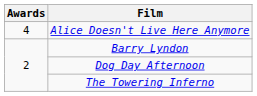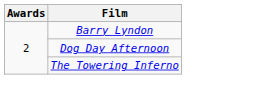- row: (150, 30)
